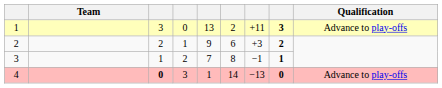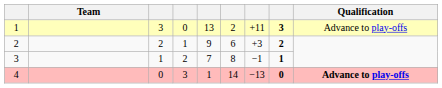(161, 75) bold -> (161, 75) normal
(365, 75) normal -> (365, 75) bold
